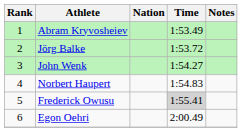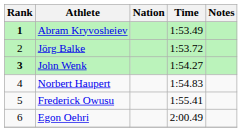(20, 30) normal -> (20, 30) bold
(20, 65) normal -> (20, 65) bold
(186, 100) lightgrey background -> (186, 100) no background
